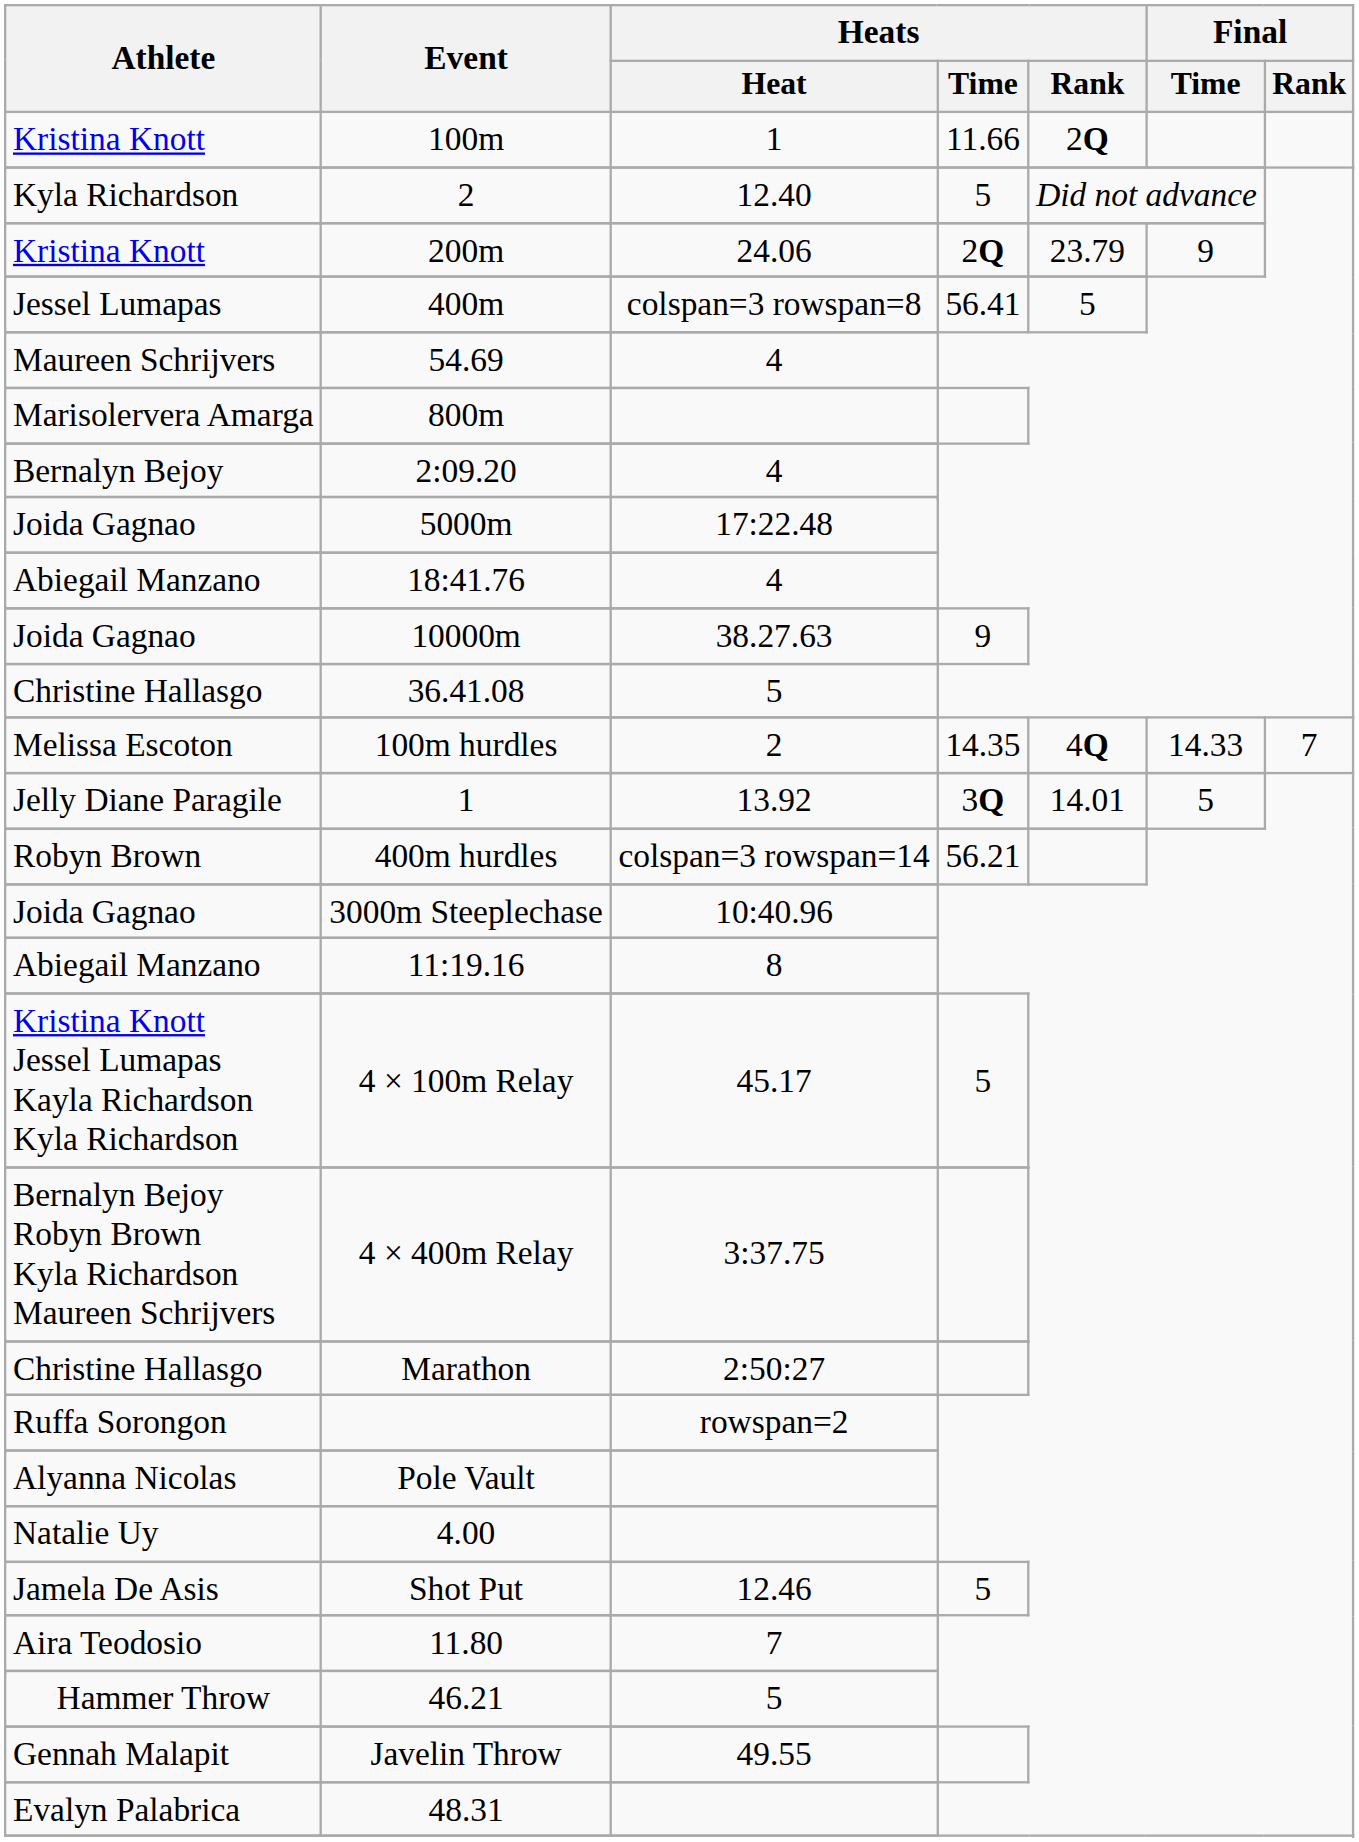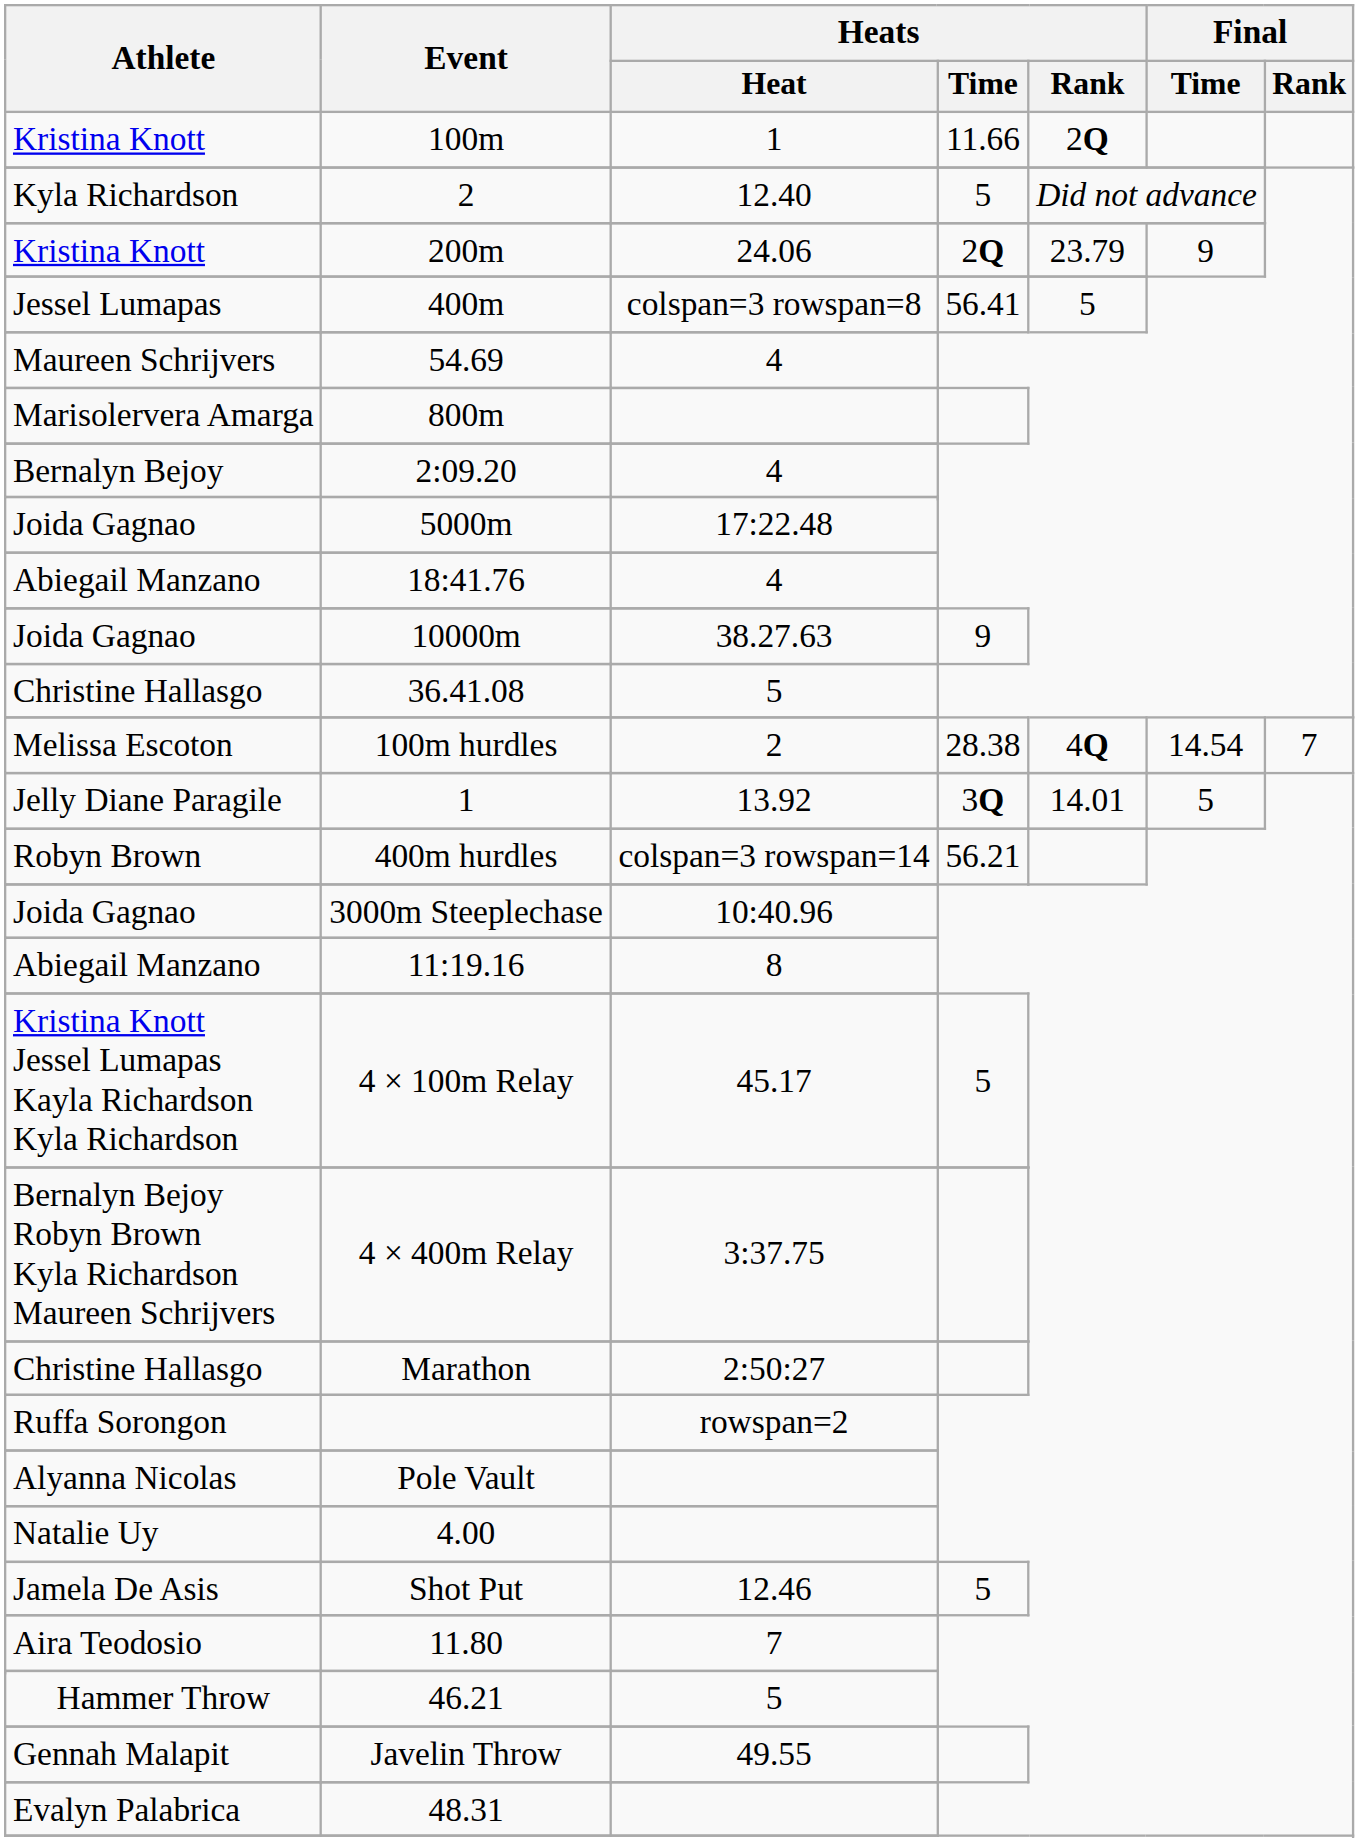(983, 745) 14.35 -> (983, 745) 28.38
(1206, 745) 14.33 -> (1206, 745) 14.54
